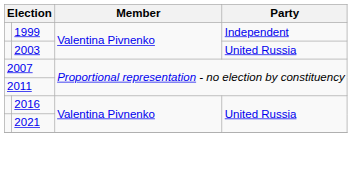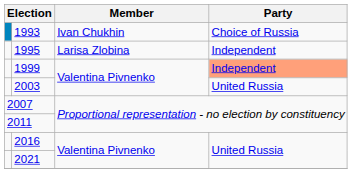+ row: (27, 31)
+ row: (27, 50)
(257, 31) no background -> (244, 68) lightsalmon background
